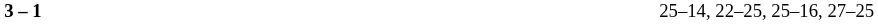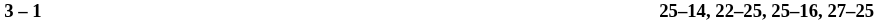(767, 11) normal -> (767, 11) bold
